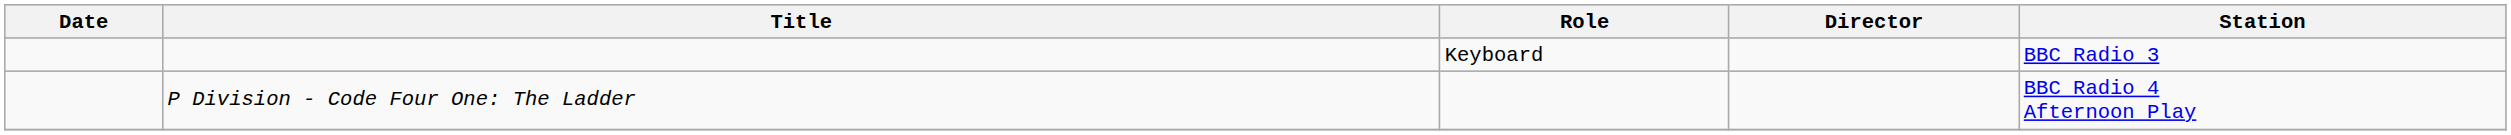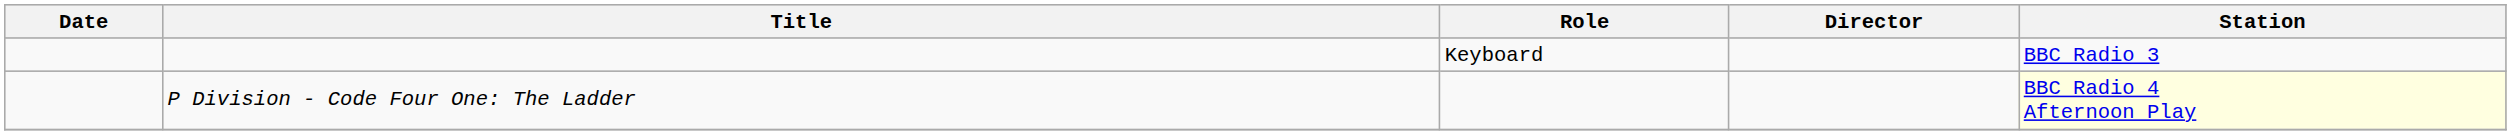(2110, 100) no background -> (2110, 100) lightyellow background
